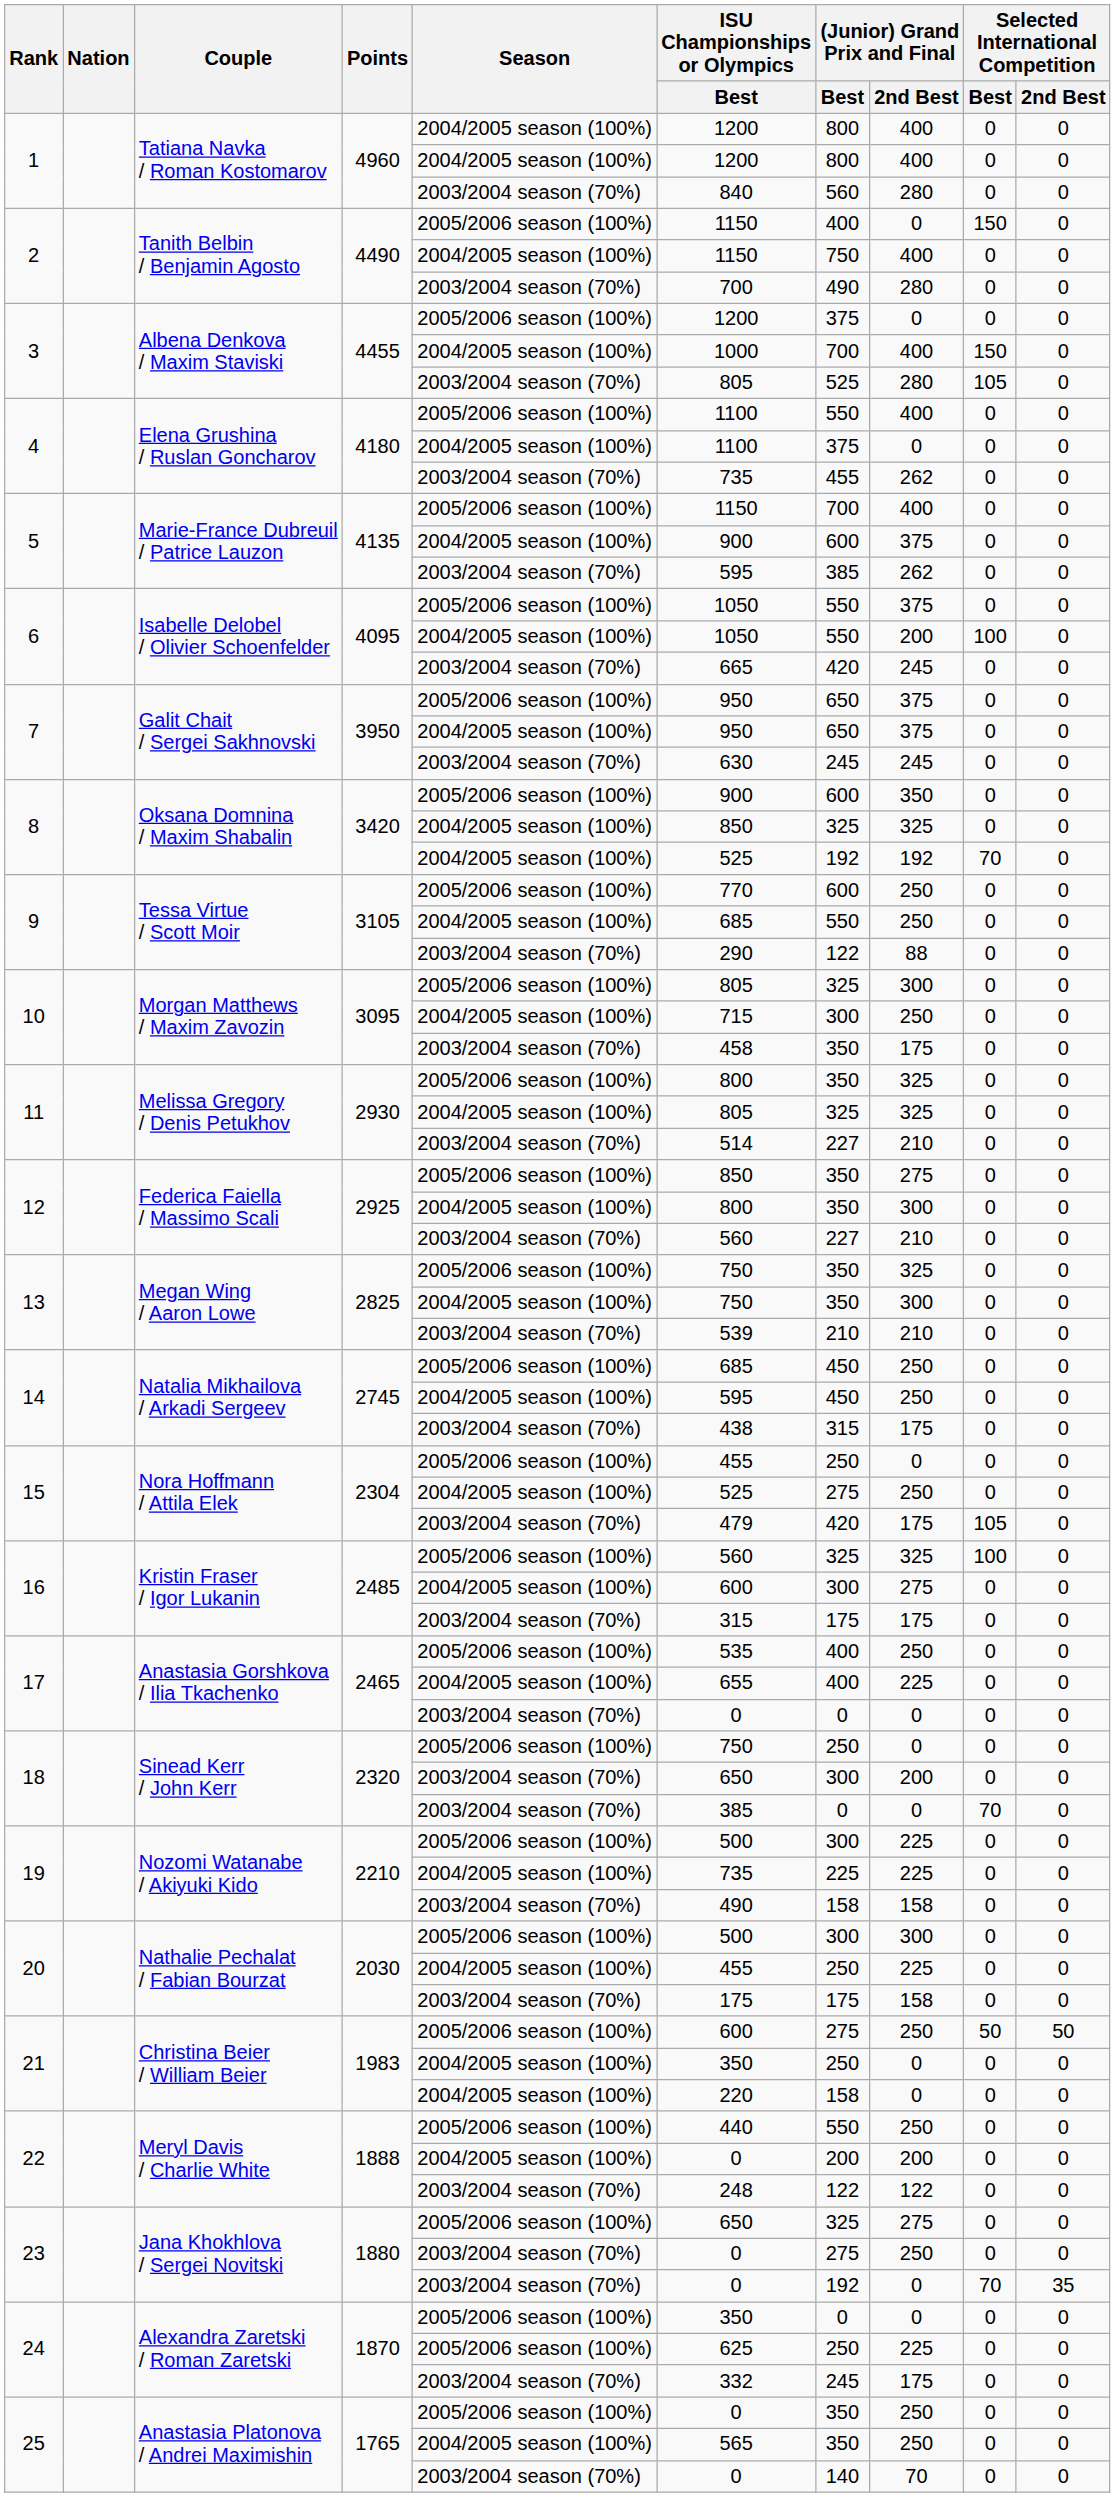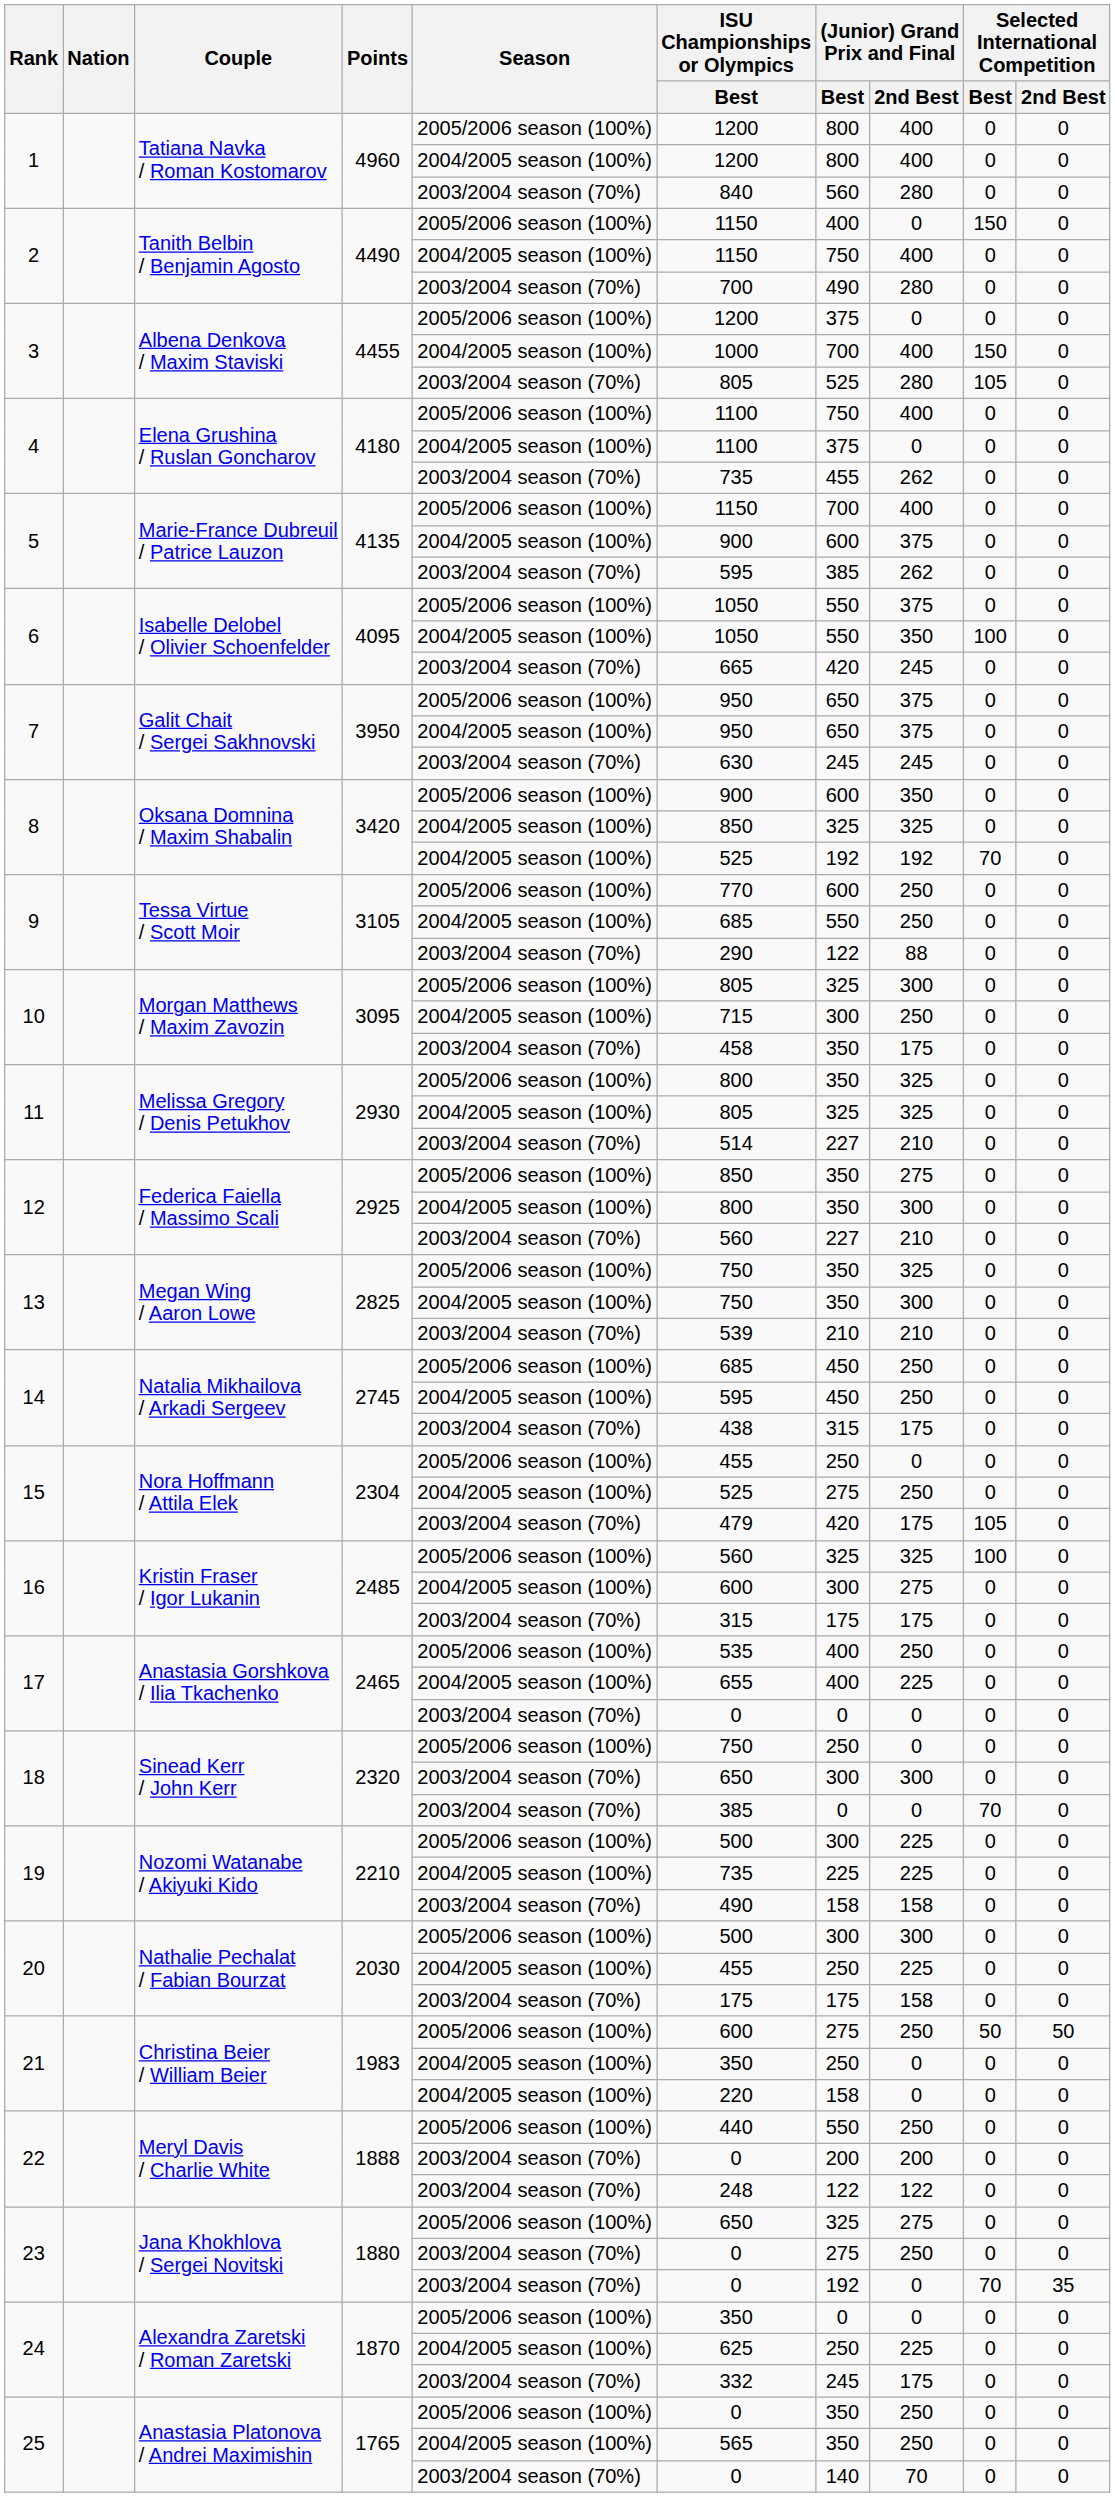(535, 128) 2004/2005 season (100%) -> (535, 128) 2005/2006 season (100%)
(842, 414) 550 -> (842, 414) 750
(916, 636) 200 -> (916, 636) 350
(916, 1778) 200 -> (916, 1778) 300
(535, 2158) 2004/2005 season (100%) -> (529, 2158) 2003/2004 season (70%)
(535, 2349) 2005/2006 season (100%) -> (535, 2349) 2004/2005 season (100%)
